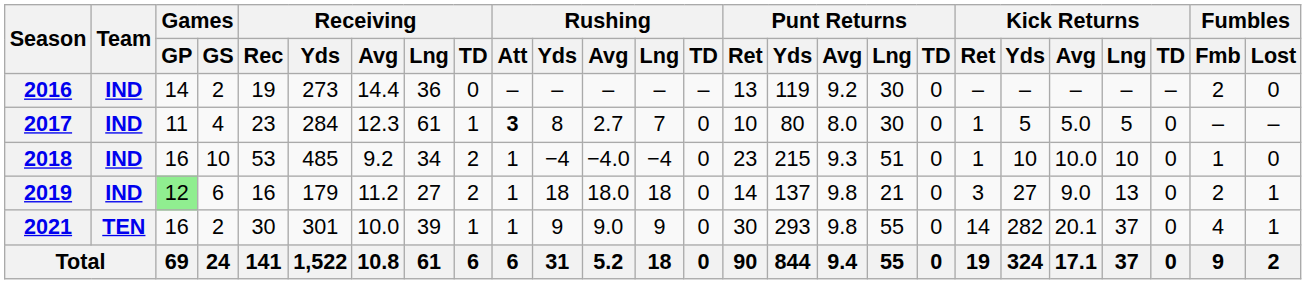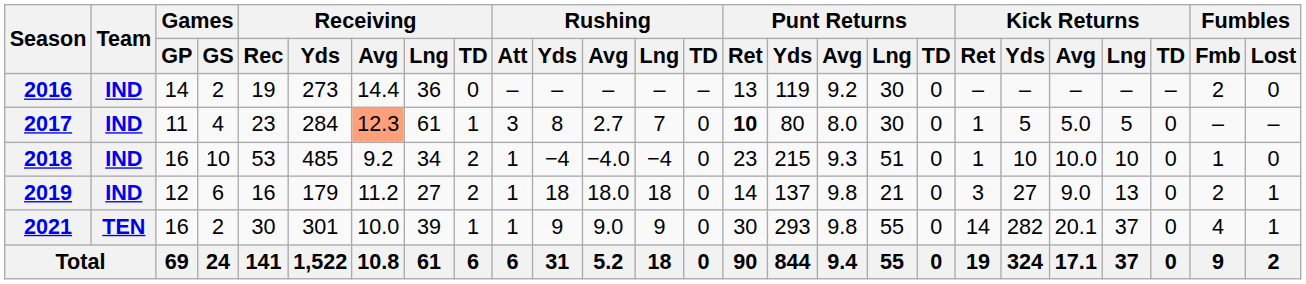(378, 124) no background -> (378, 124) lightsalmon background
(512, 124) bold -> (512, 124) normal
(745, 124) normal -> (745, 124) bold
(177, 192) lightgreen background -> (177, 192) no background
